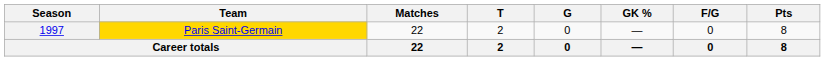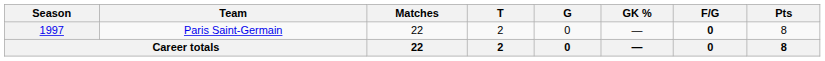(233, 31) gold background -> (233, 31) no background
(710, 31) normal -> (710, 31) bold
